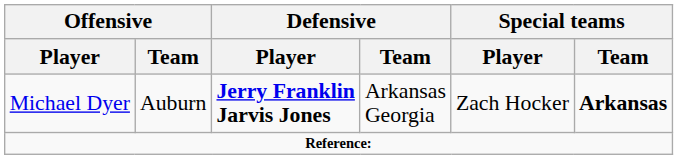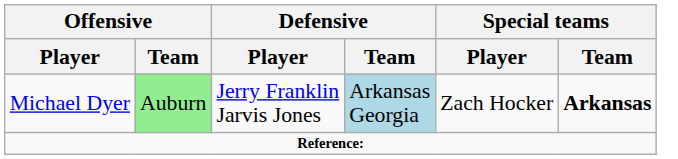(173, 103) no background -> (173, 103) lightgreen background
(286, 103) bold -> (278, 103) normal
(405, 103) no background -> (390, 103) lightblue background
